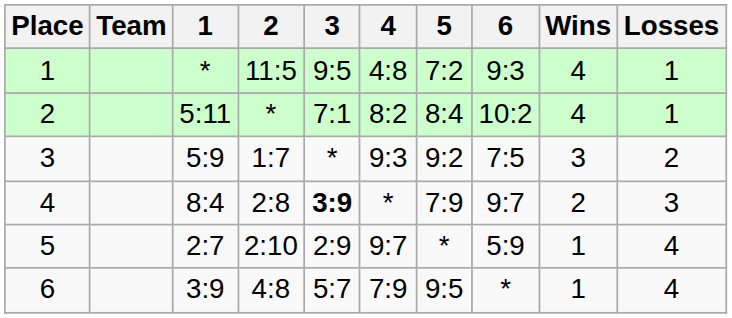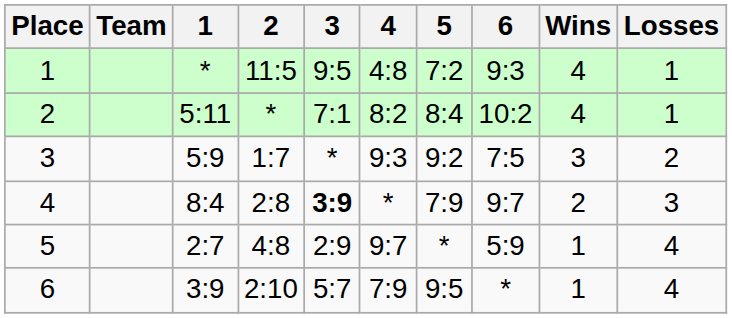(271, 245) 2:10 -> (271, 245) 4:8
(271, 289) 4:8 -> (271, 289) 2:10
